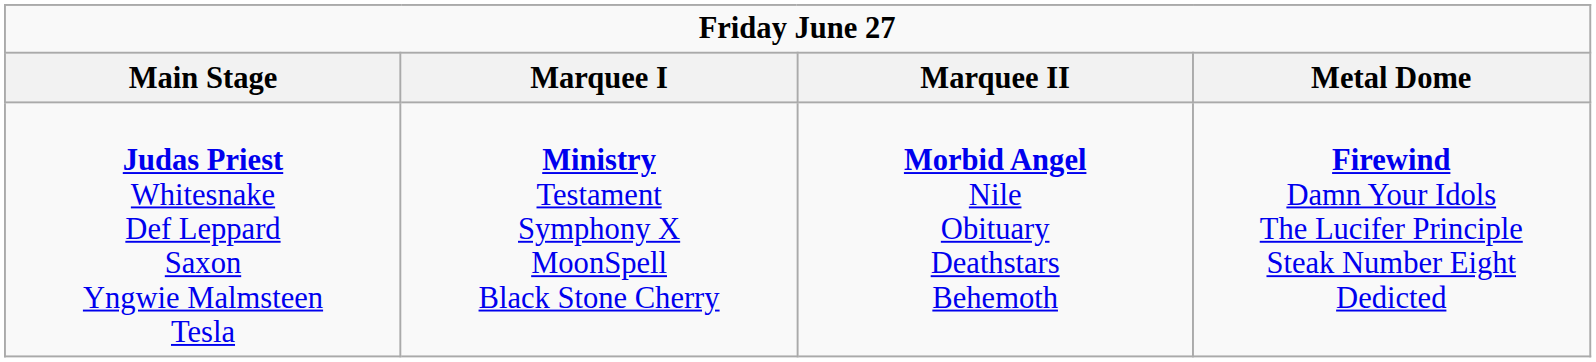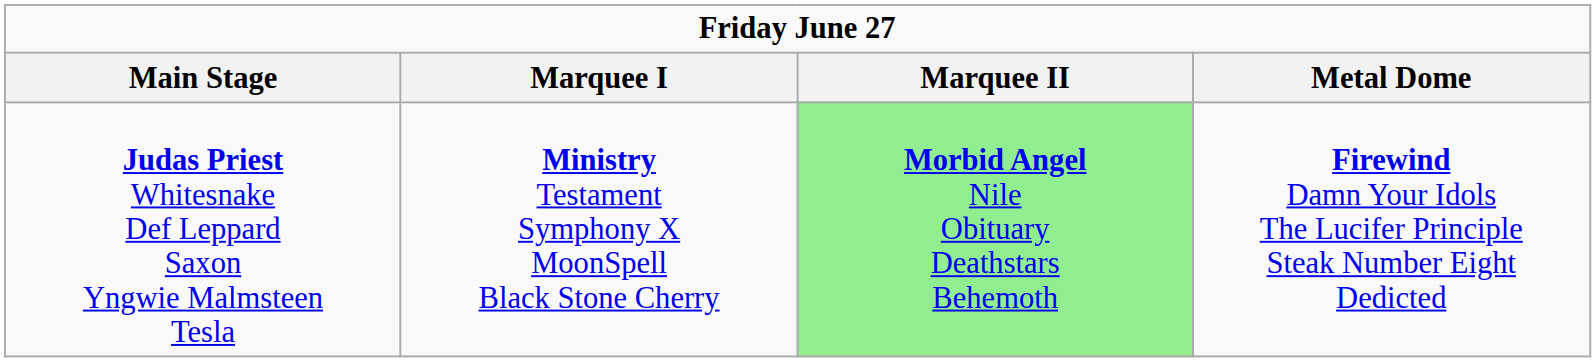(995, 228) no background -> (995, 228) lightgreen background
